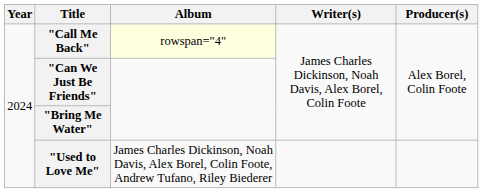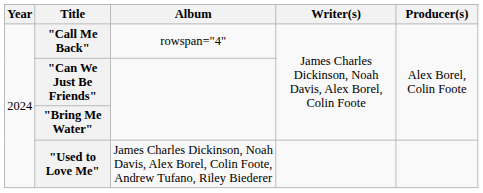(193, 41) lightyellow background -> (193, 41) no background
